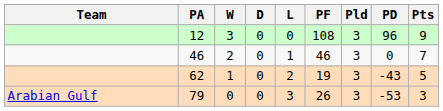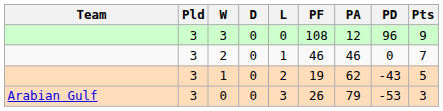columns swapped: (357, 15) <-> (197, 15)
